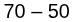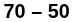(37, 11) normal -> (37, 11) bold
